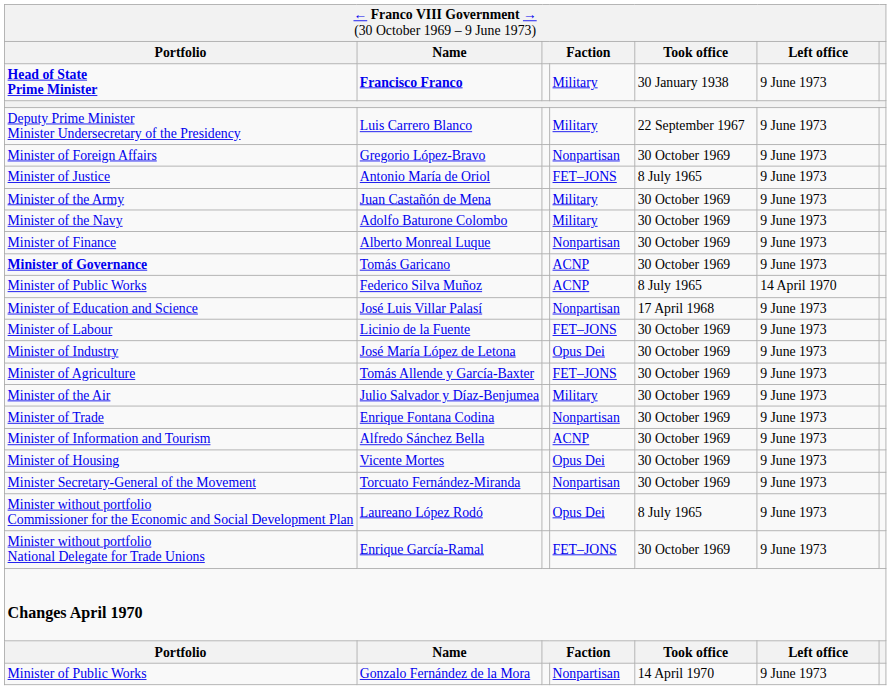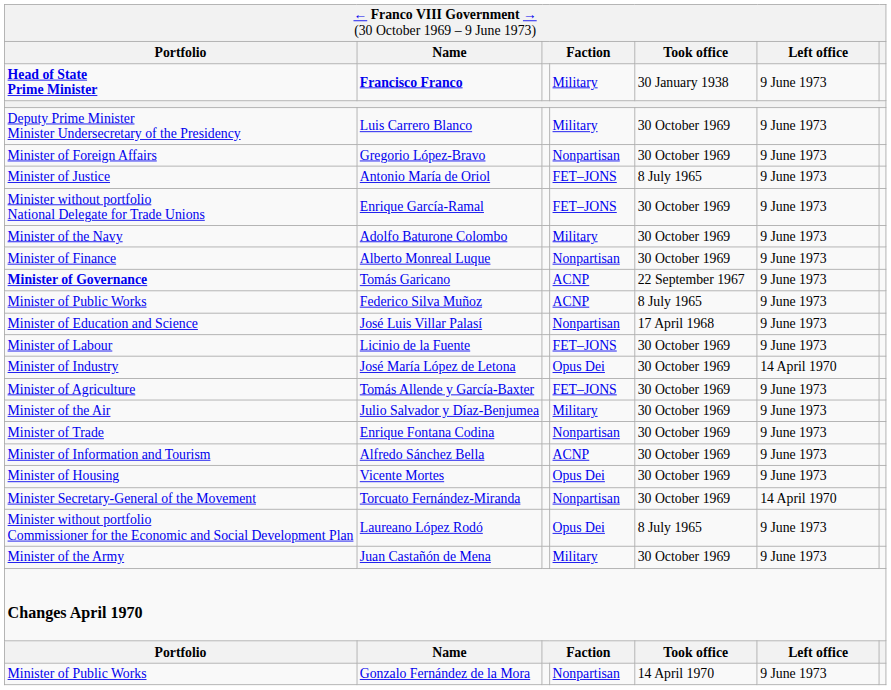(691, 125) 22 September 1967 -> (684, 125) 30 October 1969
rows swapped: (425, 199) <-> (422, 549)
(684, 264) 30 October 1969 -> (691, 280) 22 September 1967
(798, 286) 14 April 1970 -> (793, 301) 9 June 1973
(793, 351) 9 June 1973 -> (798, 367) 14 April 1970
(793, 482) 9 June 1973 -> (798, 498) 14 April 1970
